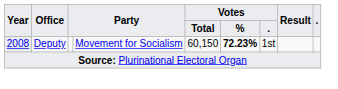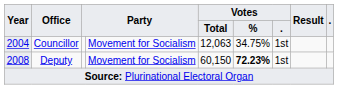+ row: (56, 45)
